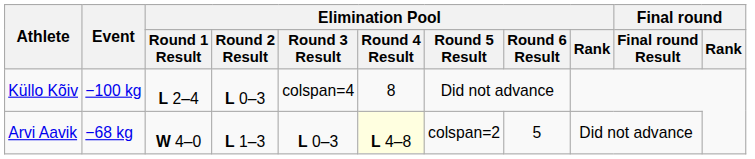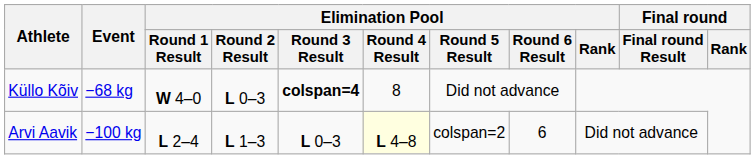(113, 91) −100 kg -> (109, 91) −68 kg
(179, 99) L 2–4 -> (179, 99) W 4–0
(318, 91) normal -> (321, 91) bold
(109, 133) −68 kg -> (113, 133) −100 kg
(179, 142) W 4–0 -> (179, 142) L 2–4
(537, 133) 5 -> (542, 133) 6
